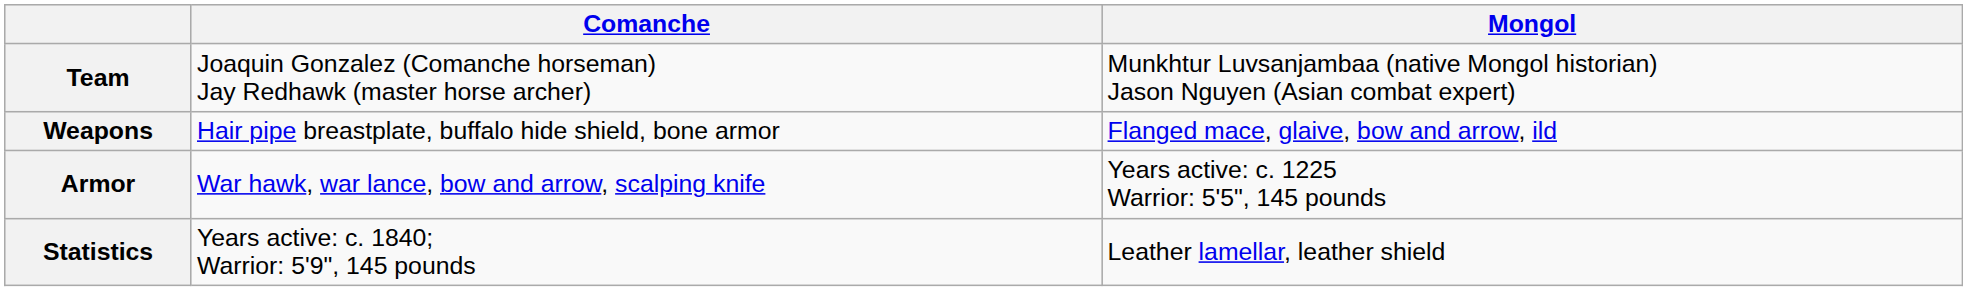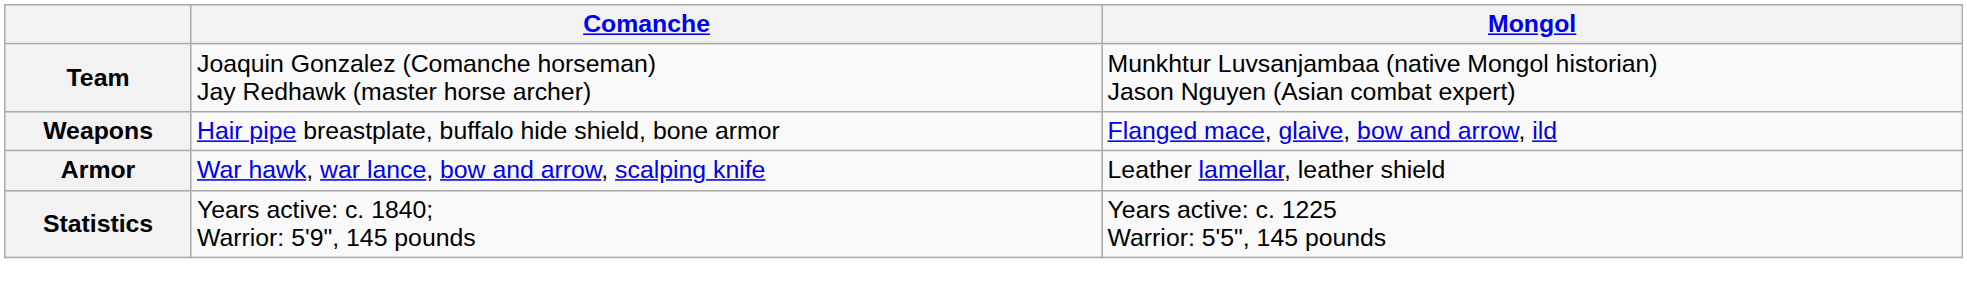(1247, 184) Years active: c. 1225 Warrior: 5'5", 145 pounds -> (1276, 170) Leather lamellar, leather shield
(1276, 251) Leather lamellar, leather shield -> (1247, 223) Years active: c. 1225 Warrior: 5'5", 145 pounds
